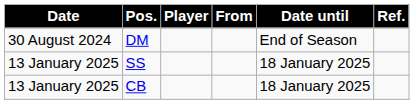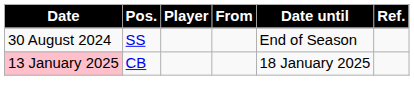- row: (137, 39)
(63, 63) 13 January 2025 -> (60, 39) 30 August 2024
(315, 63) 18 January 2025 -> (308, 39) End of Season
(63, 87) no background -> (63, 63) pink background
